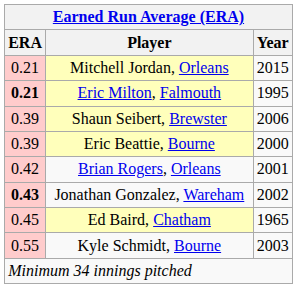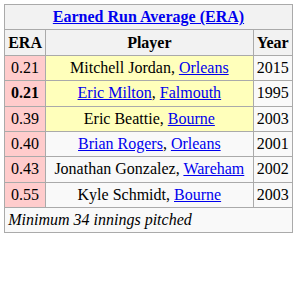- row: (149, 118)
(273, 144) 2000 -> (273, 118) 2003
(25, 169) 0.42 -> (25, 144) 0.40
(25, 194) bold -> (25, 169) normal
- row: (149, 220)
